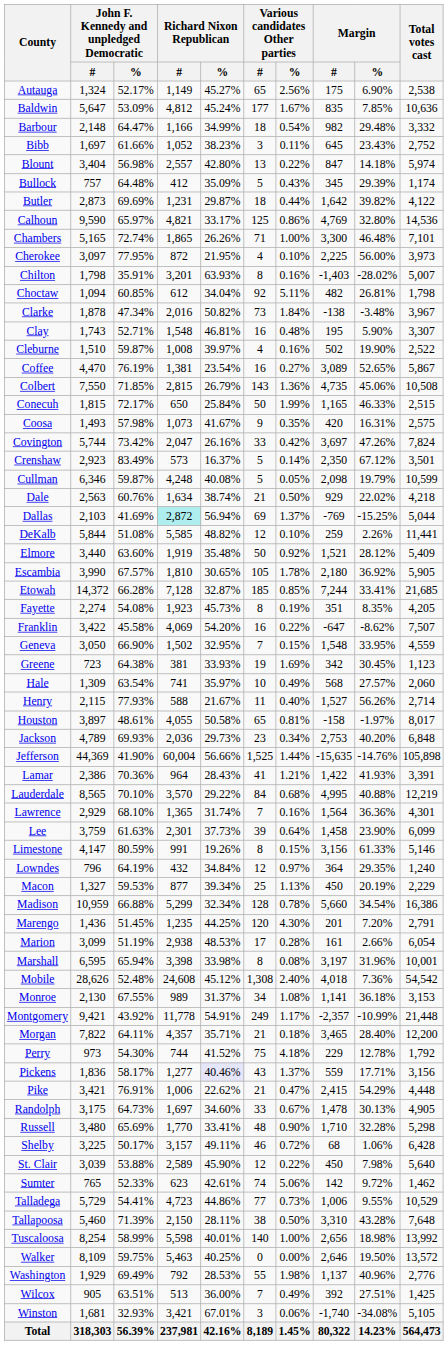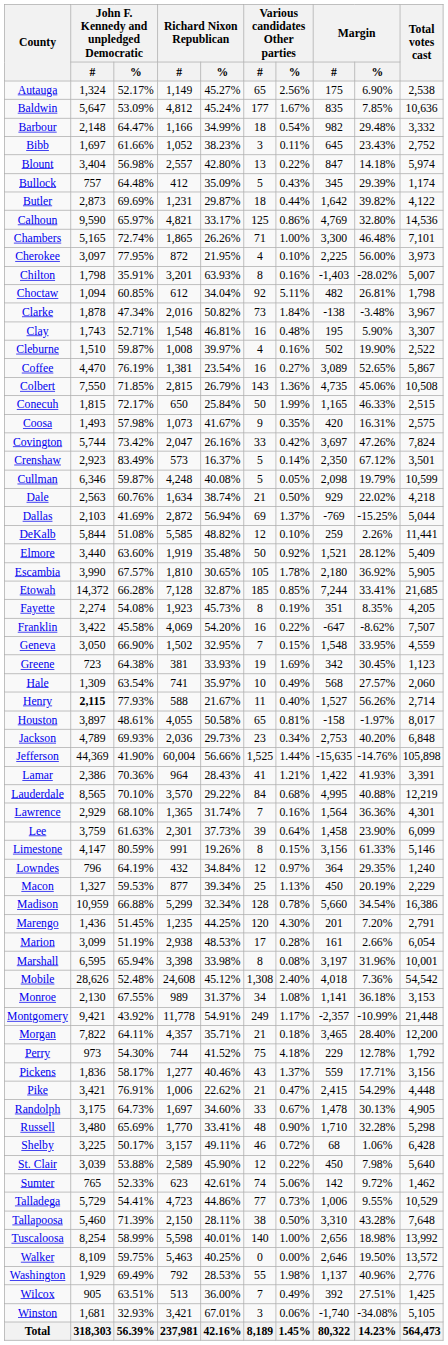(179, 516) paleturquoise background -> (179, 516) no background
(92, 701) normal -> (92, 701) bold
(222, 1071) lavender background -> (222, 1071) no background
